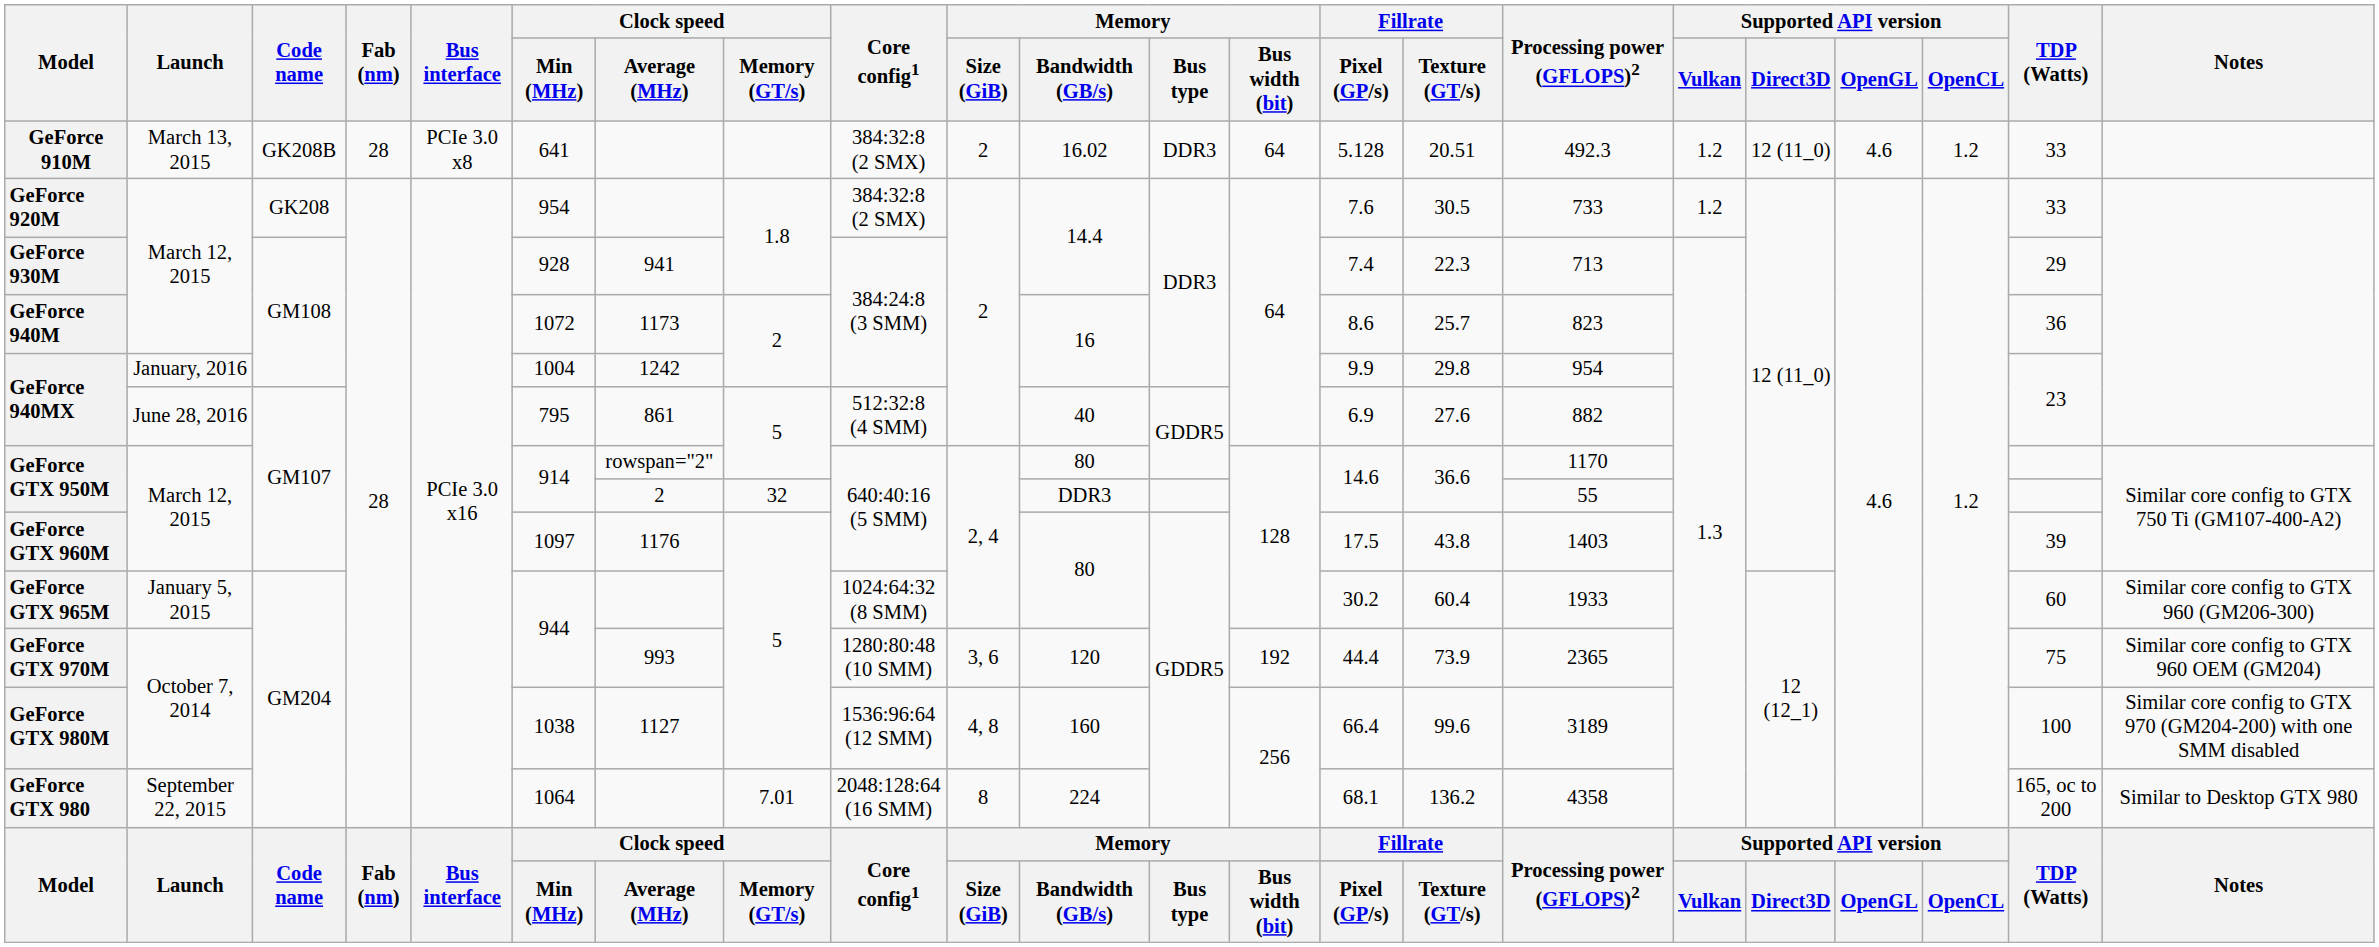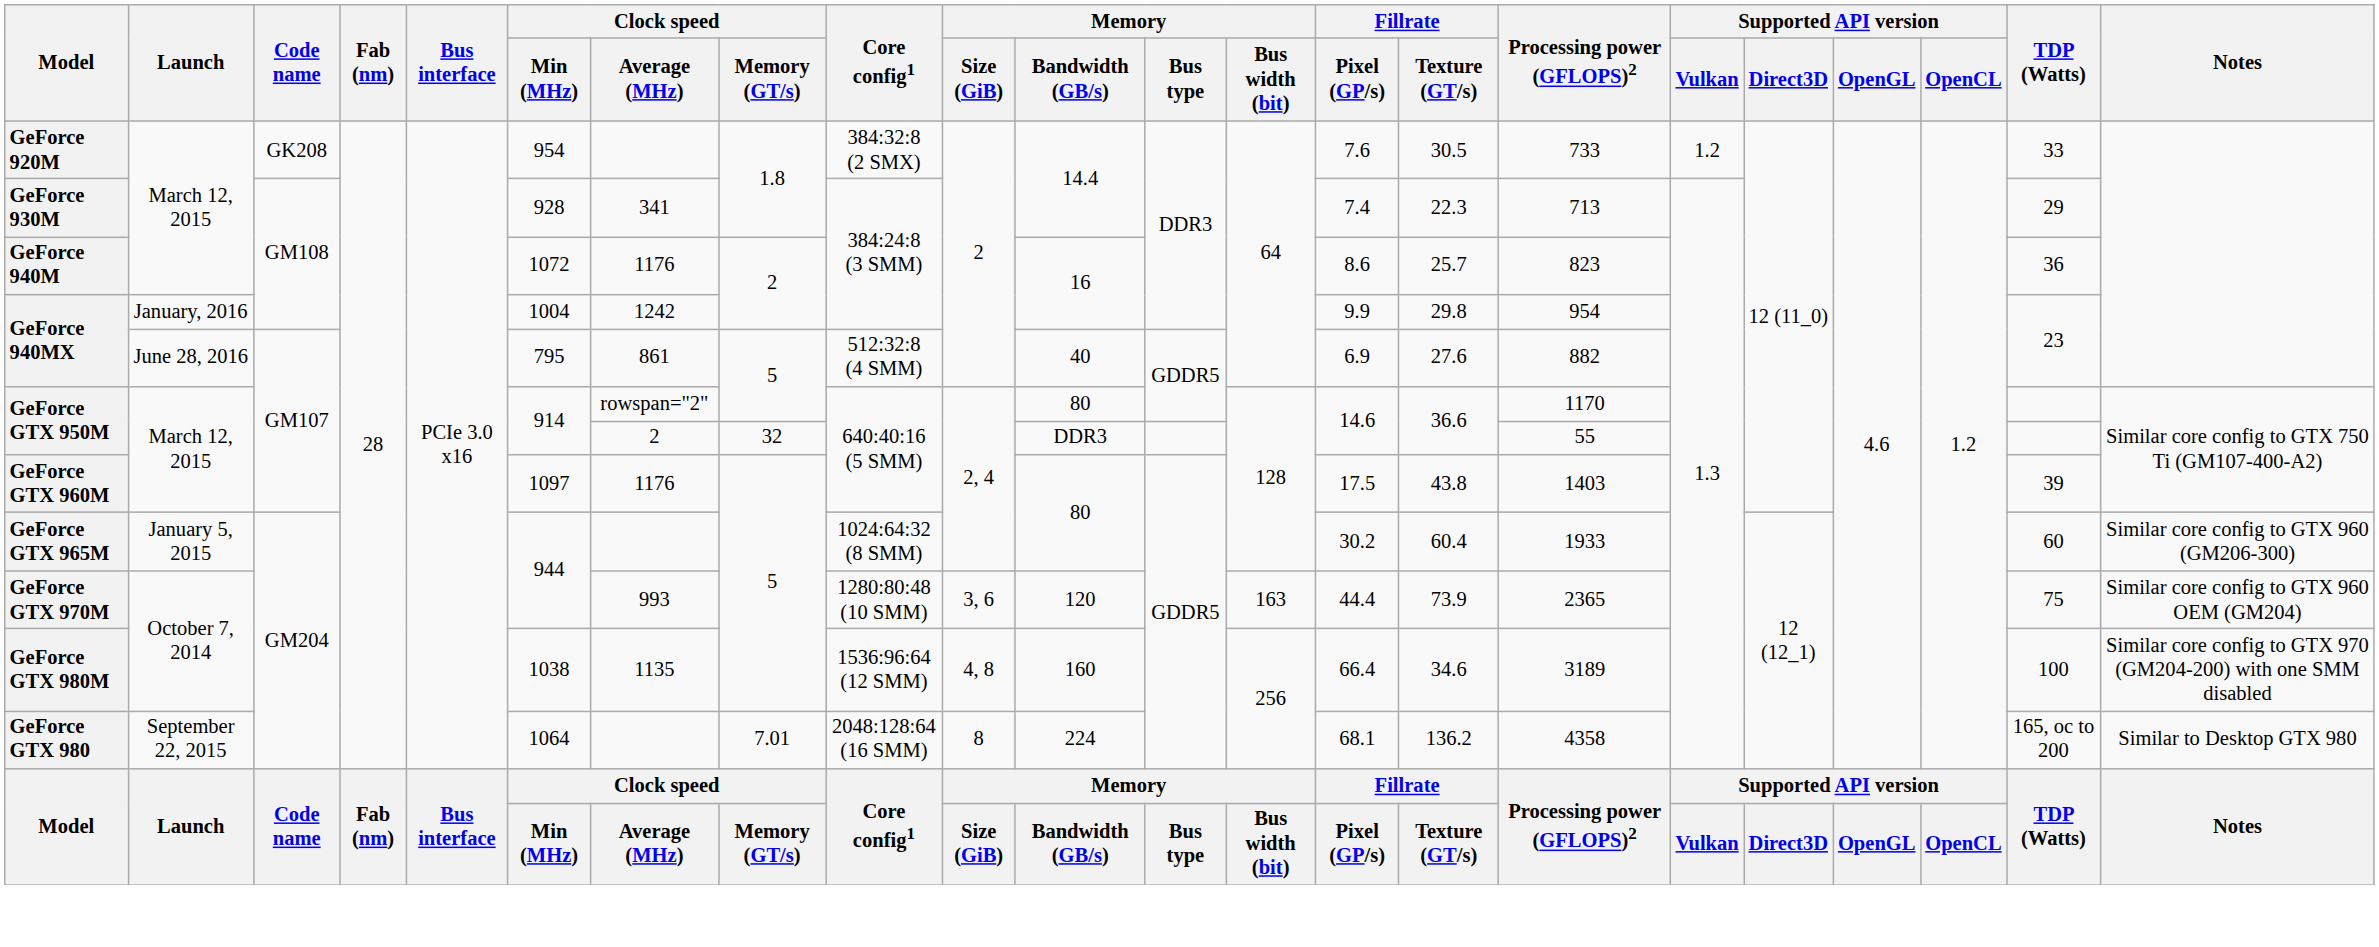- row: (66, 149)
(659, 265) 941 -> (654, 207) 341
(659, 323) 1173 -> (654, 265) 1176
(1275, 657) 192 -> (1271, 599) 163
(659, 727) 1127 -> (654, 669) 1135
(1452, 727) 99.6 -> (1449, 669) 34.6
